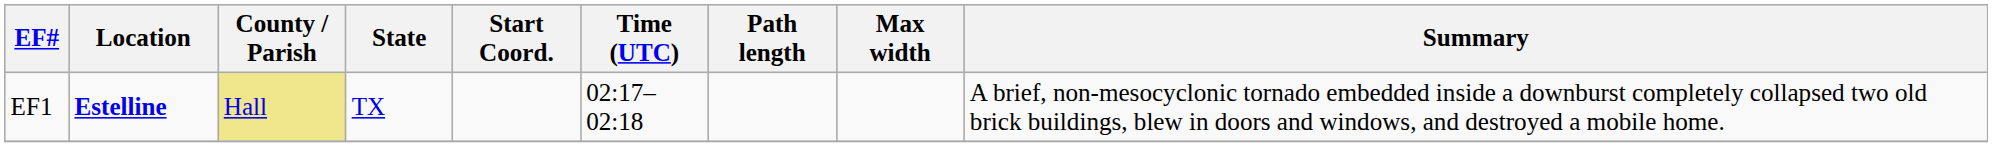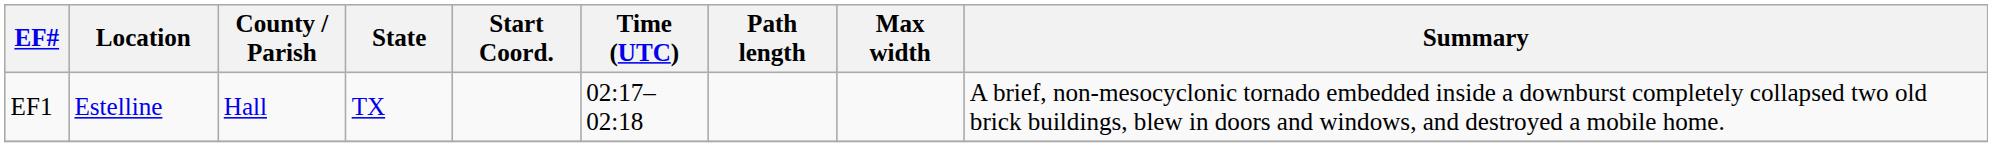(121, 106) bold -> (118, 106) normal
(245, 106) khaki background -> (245, 106) no background
